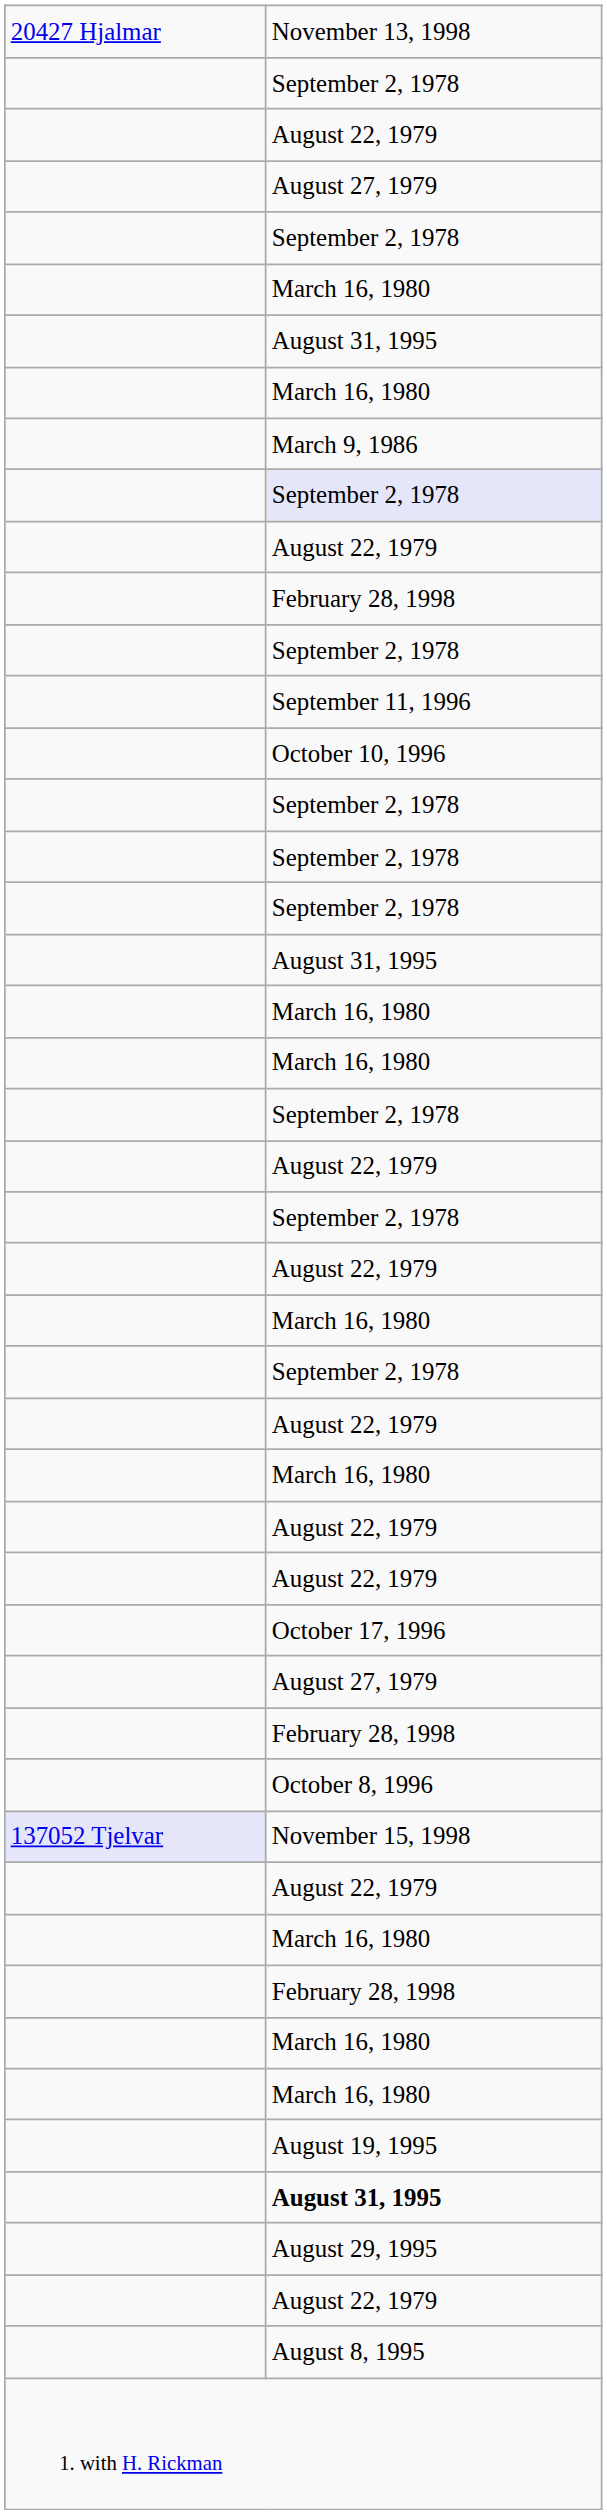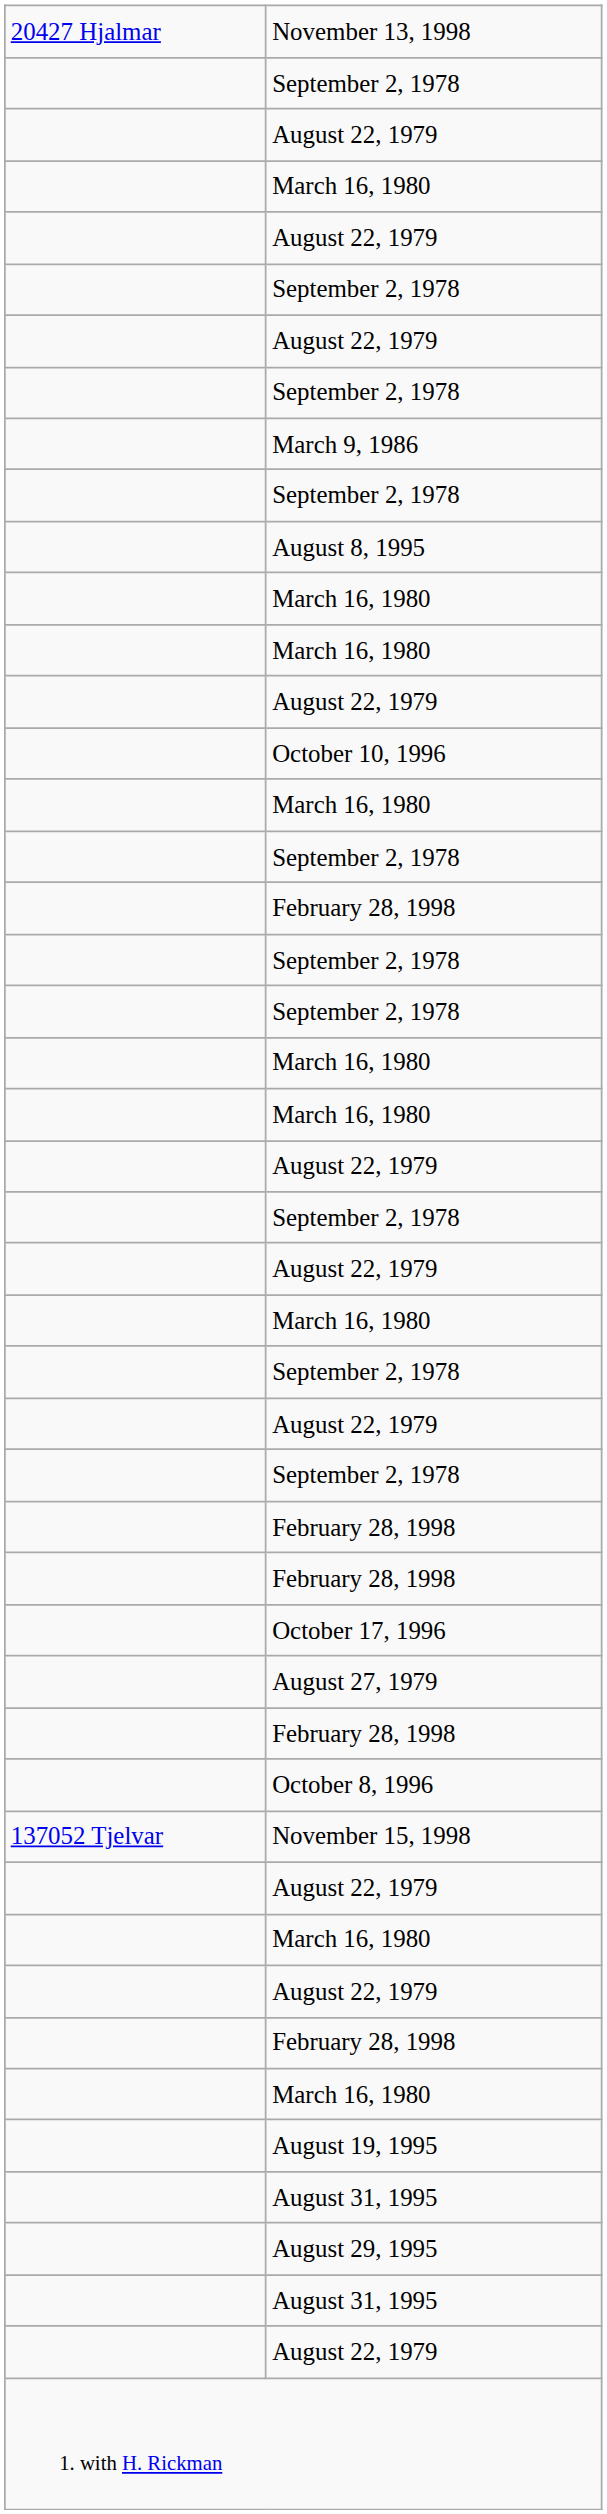(355, 186) August 27, 1979 -> (351, 186) March 16, 1980
(366, 237) September 2, 1978 -> (355, 237) August 22, 1979
(351, 289) March 16, 1980 -> (366, 289) September 2, 1978
(355, 340) August 31, 1995 -> (355, 340) August 22, 1979
(351, 392) March 16, 1980 -> (366, 392) September 2, 1978
(366, 495) lavender background -> (366, 495) no background
(355, 547) August 22, 1979 -> (349, 547) August 8, 1995
(363, 598) February 28, 1998 -> (351, 598) March 16, 1980
(366, 650) September 2, 1978 -> (351, 650) March 16, 1980
(371, 701) September 11, 1996 -> (355, 701) August 22, 1979
(366, 804) September 2, 1978 -> (351, 804) March 16, 1980
(366, 908) September 2, 1978 -> (364, 908) February 28, 1998
(355, 959) August 31, 1995 -> (366, 959) September 2, 1978
(351, 1011) March 16, 1980 -> (366, 1011) September 2, 1978
(366, 1114) September 2, 1978 -> (351, 1114) March 16, 1980
(351, 1475) March 16, 1980 -> (366, 1475) September 2, 1978
(355, 1526) August 22, 1979 -> (364, 1526) February 28, 1998
(355, 1578) August 22, 1979 -> (364, 1578) February 28, 1998
(87, 1836) lavender background -> (87, 1836) no background
(363, 1991) February 28, 1998 -> (355, 1991) August 22, 1979
(351, 2042) March 16, 1980 -> (364, 2042) February 28, 1998
(357, 2197) bold -> (355, 2197) normal
(355, 2300) August 22, 1979 -> (355, 2300) August 31, 1995
(348, 2352) August 8, 1995 -> (355, 2352) August 22, 1979
